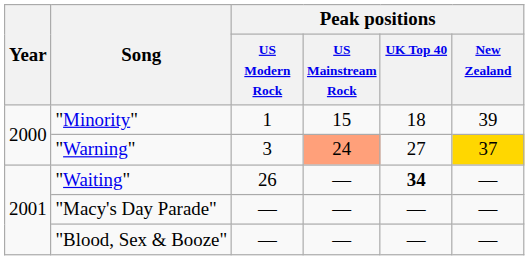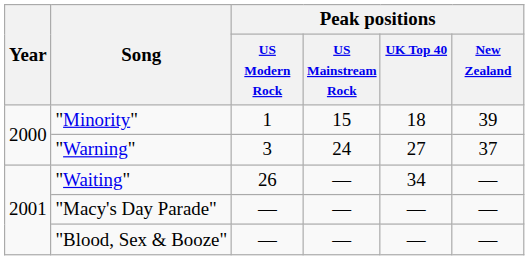(342, 149) lightsalmon background -> (342, 149) no background
(488, 149) gold background -> (488, 149) no background
(416, 179) bold -> (416, 179) normal
